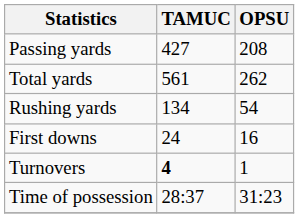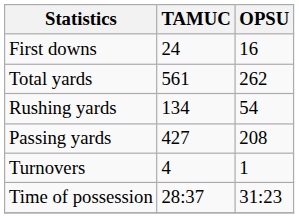rows swapped: (53, 138) <-> (60, 49)
(166, 167) bold -> (166, 167) normal
